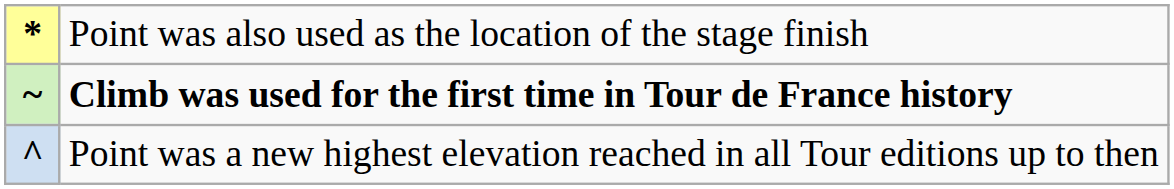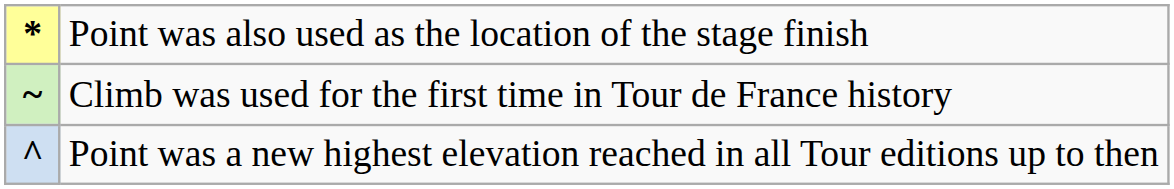(541, 93) bold -> (510, 93) normal
